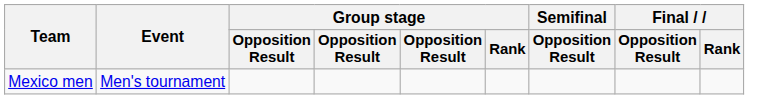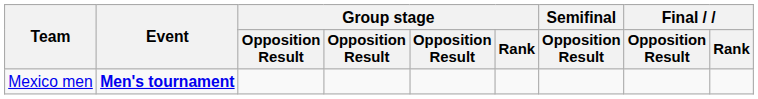(163, 82) normal -> (167, 82) bold
